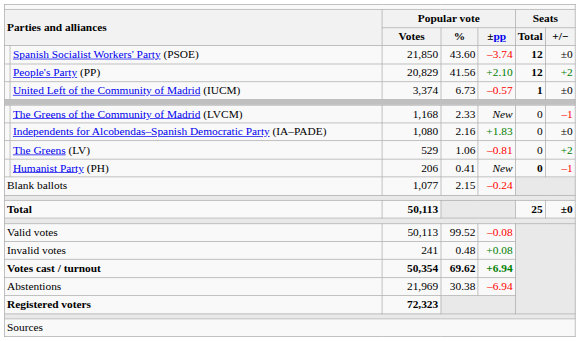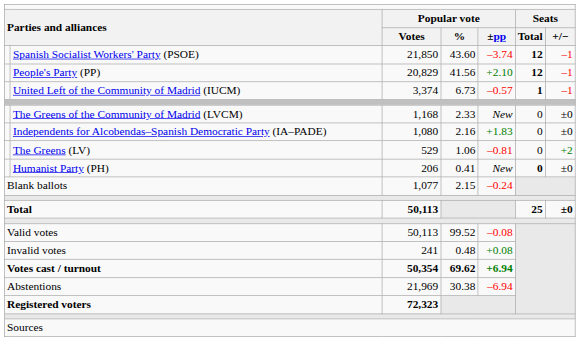(567, 54) ±0 -> (567, 54) –1
(567, 72) +2 -> (567, 72) –1
(567, 90) ±0 -> (567, 90) –1
(567, 114) –1 -> (567, 114) ±0
(567, 168) –1 -> (567, 168) ±0
